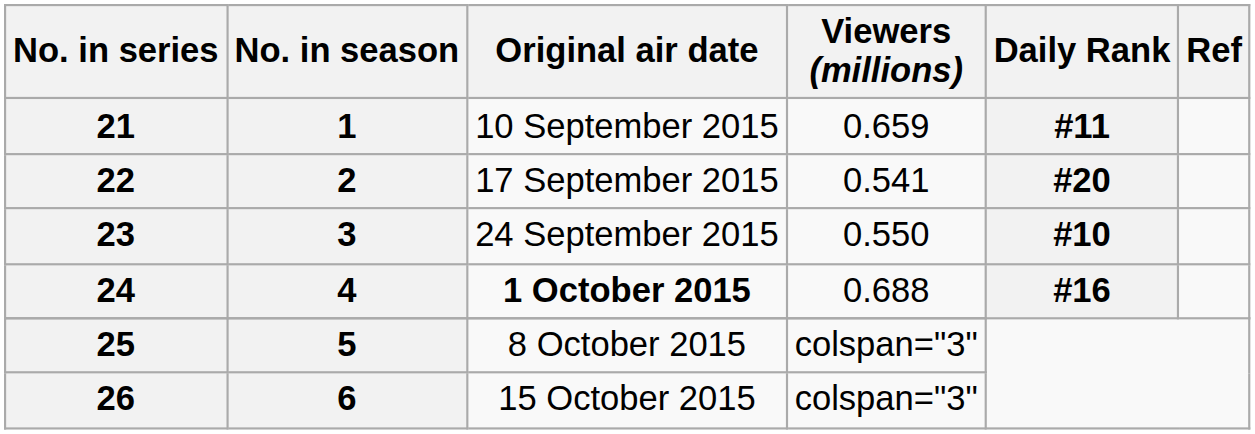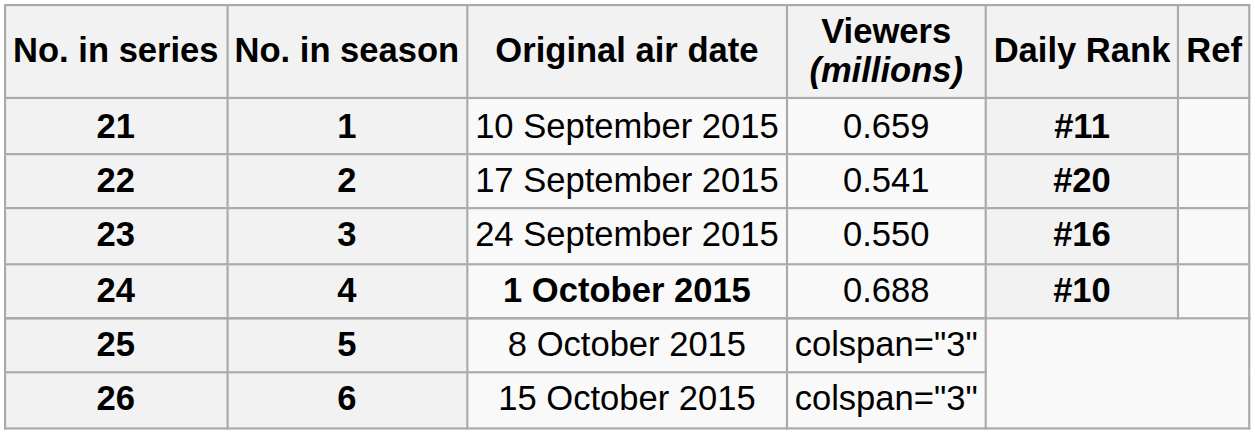(1082, 235) #10 -> (1082, 235) #16
(1082, 290) #16 -> (1082, 290) #10
